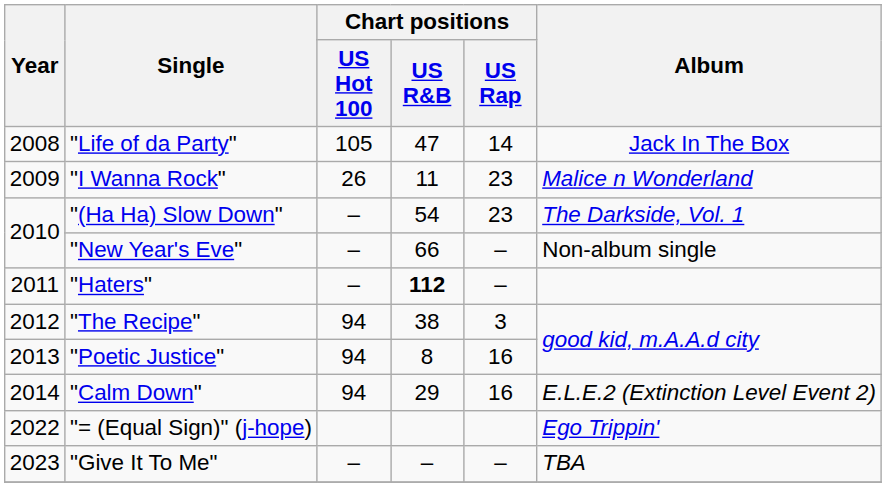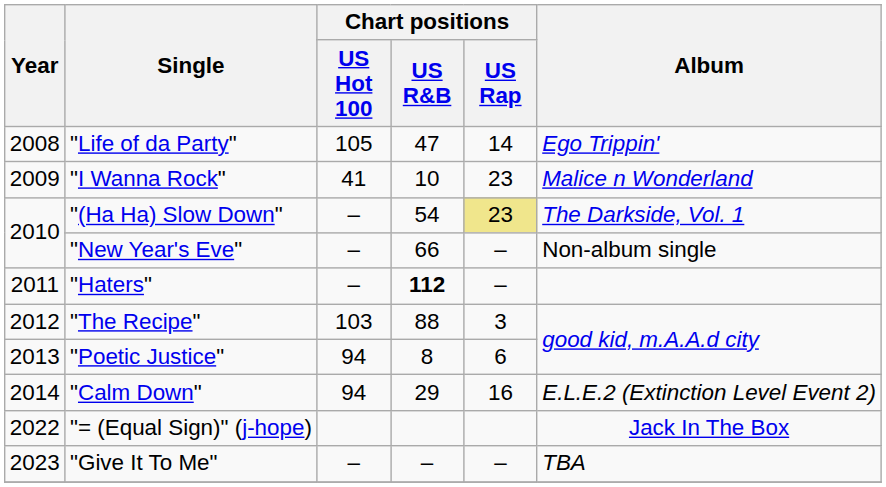(709, 143) Jack In The Box -> (601, 143) Ego Trippin'
(354, 179) 26 -> (354, 179) 41
(427, 179) 11 -> (427, 179) 10
(500, 214) no background -> (500, 214) khaki background
(354, 321) 94 -> (354, 321) 103
(427, 321) 38 -> (427, 321) 88
(500, 356) 16 -> (500, 356) 6
(601, 427) Ego Trippin' -> (709, 427) Jack In The Box
